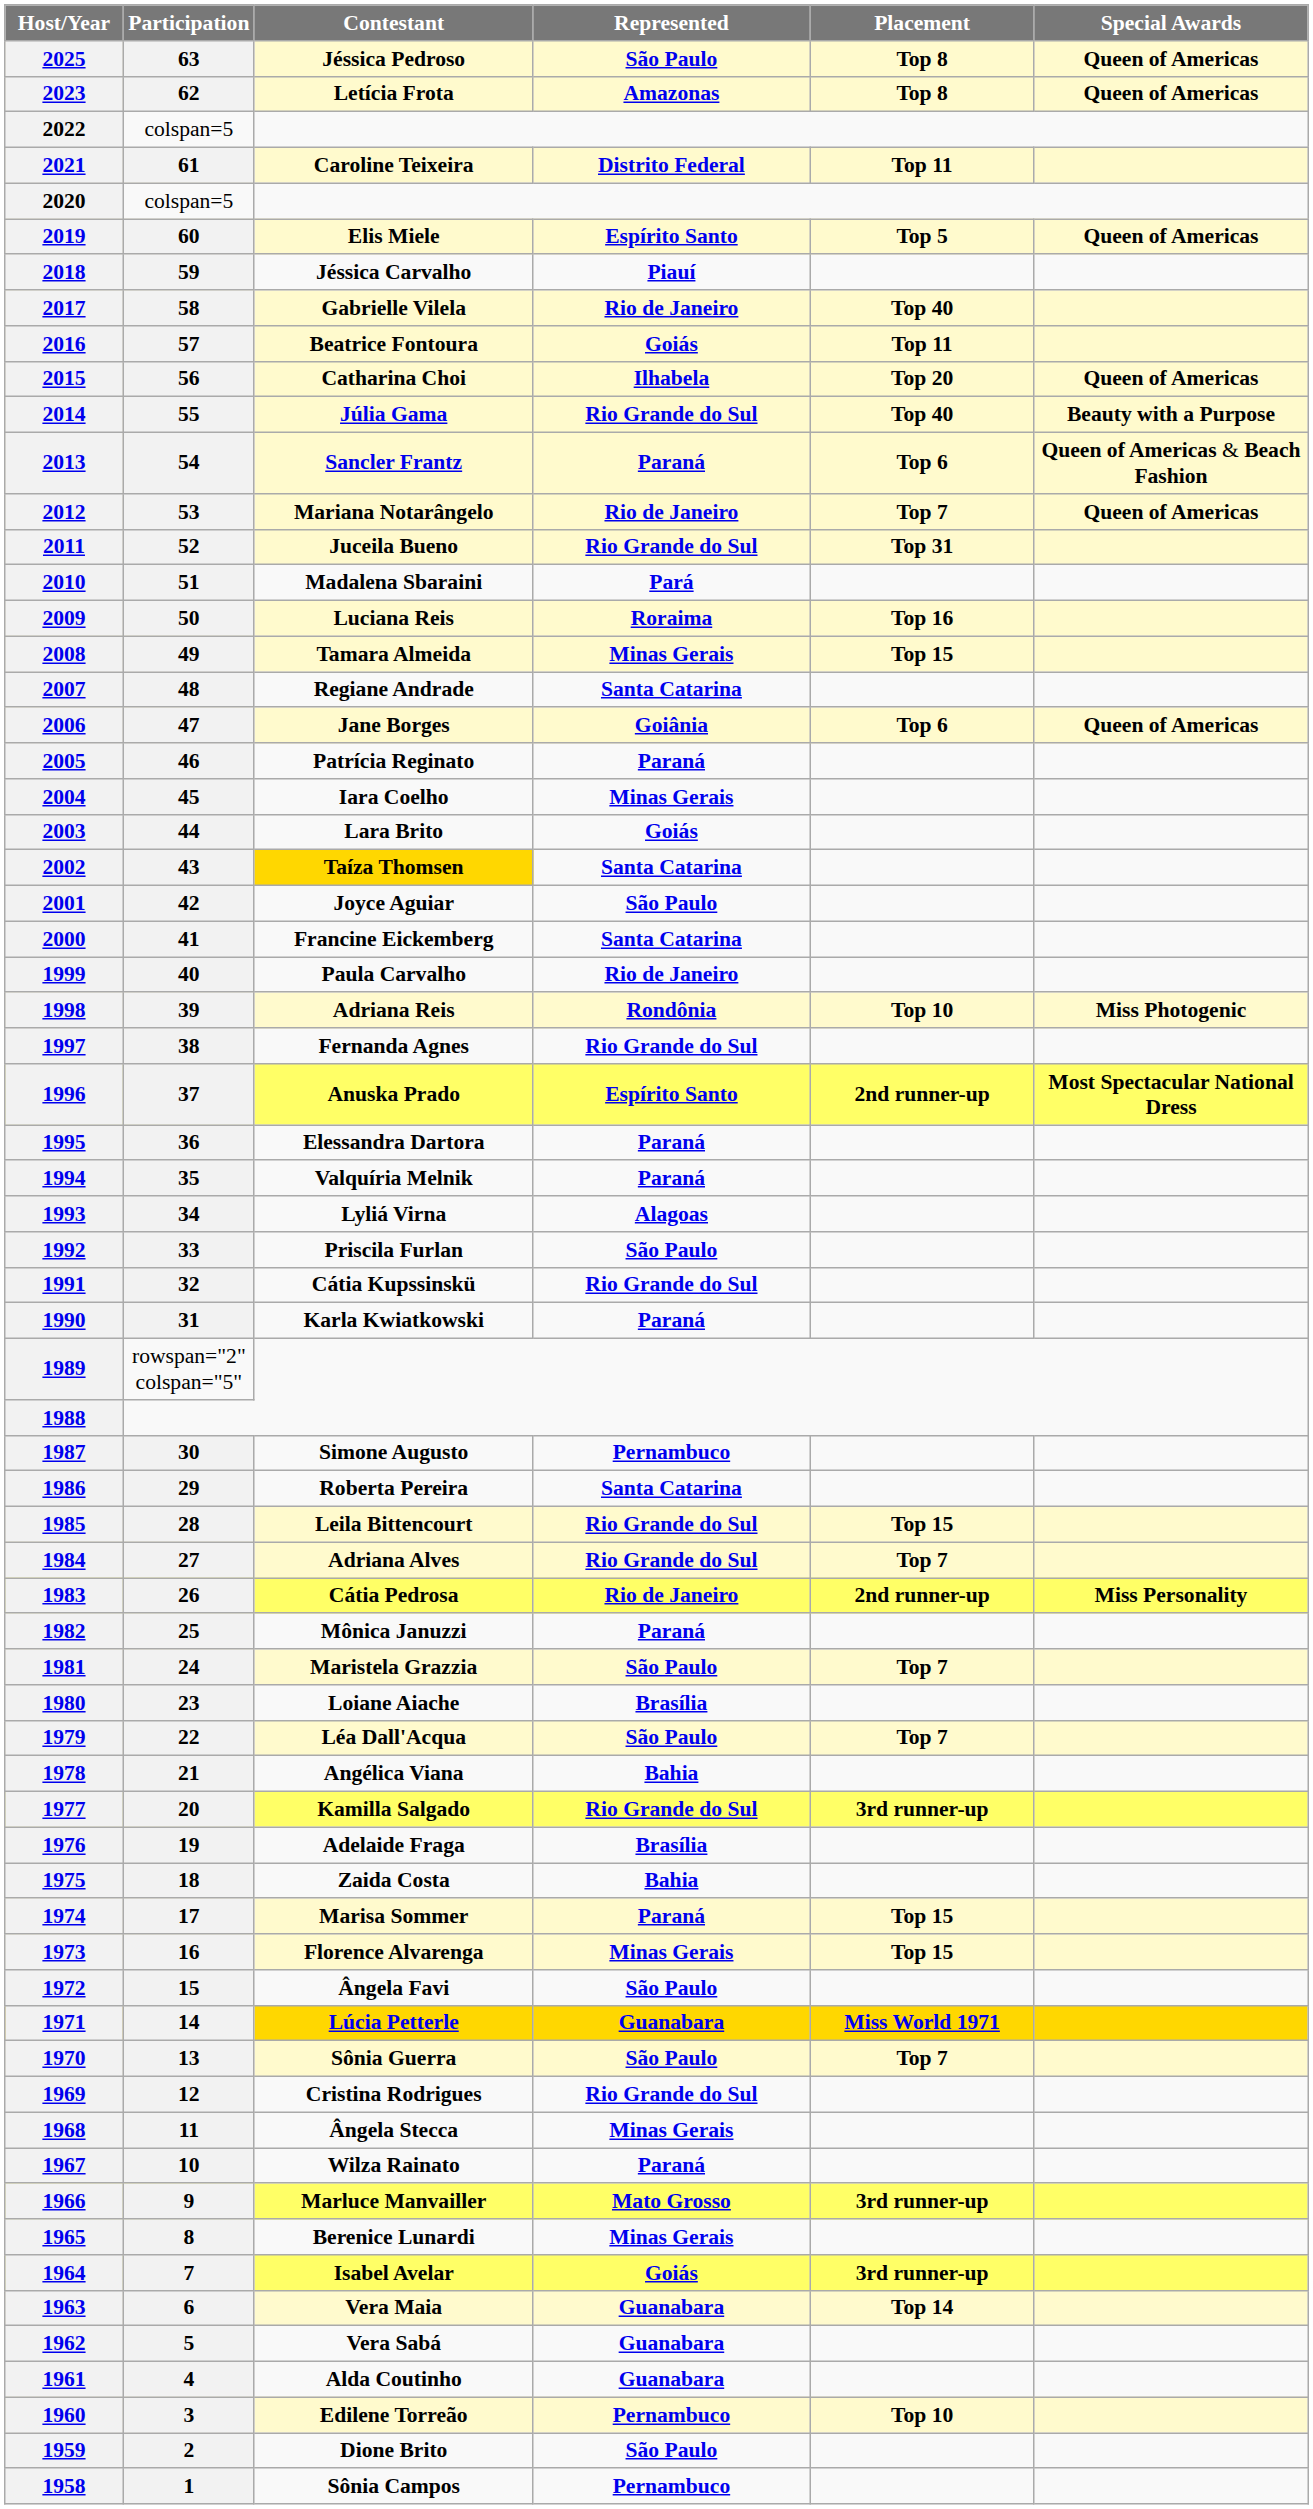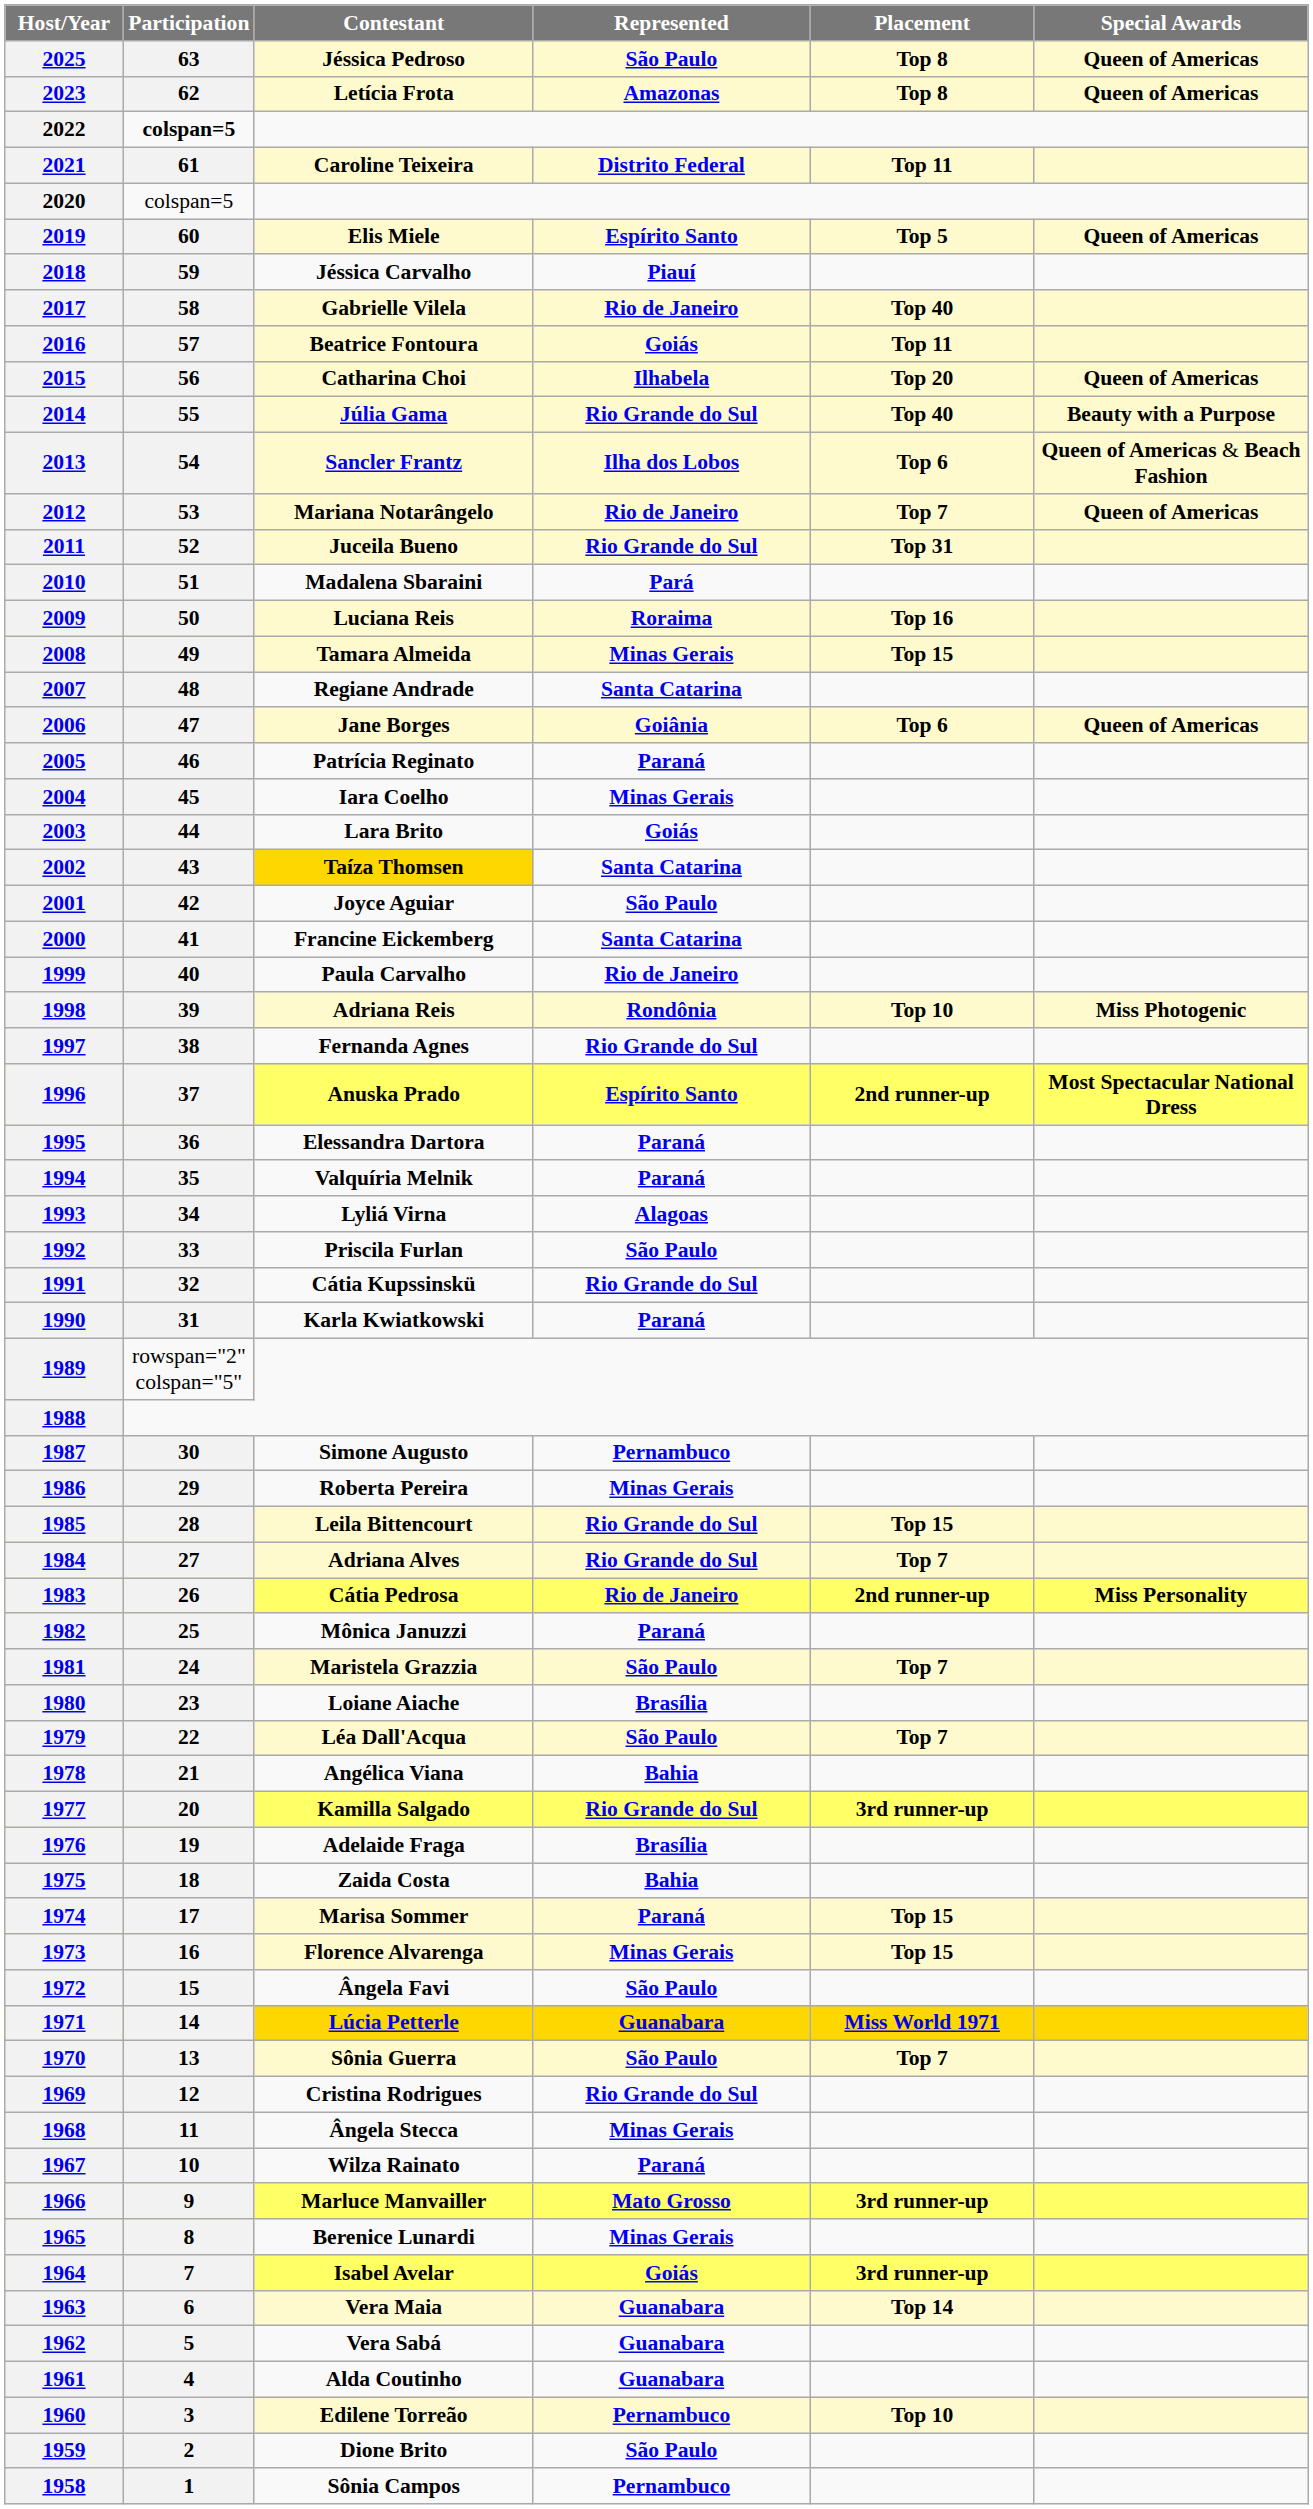(189, 129) normal -> (189, 129) bold
(671, 462) Paraná -> (671, 462) Ilha dos Lobos
(671, 1488) Santa Catarina -> (671, 1488) Minas Gerais
